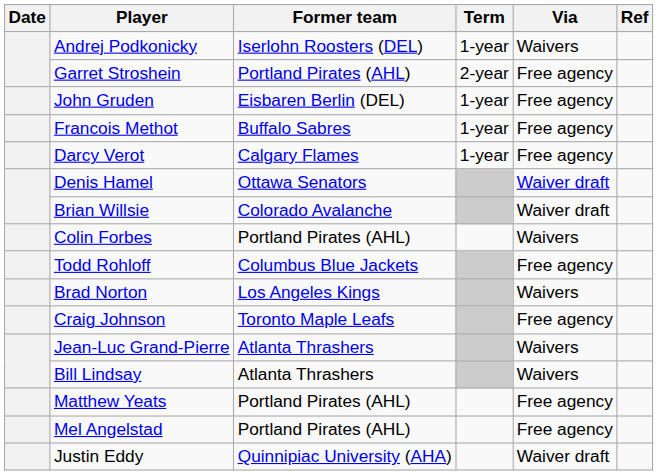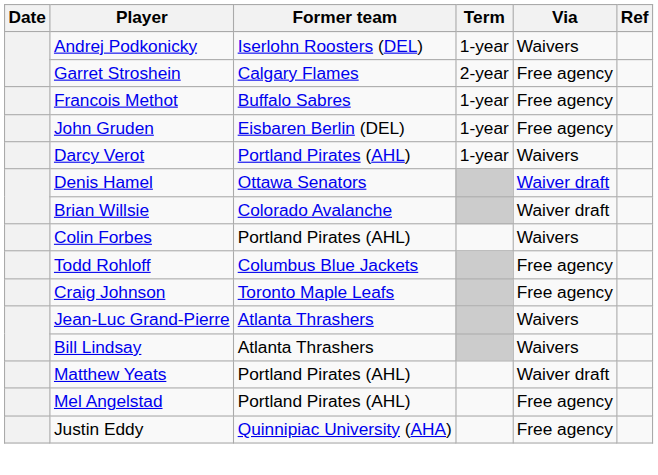(324, 73) Portland Pirates (AHL) -> (298, 73) Calgary Flames
rows swapped: (104, 100) <-> (116, 127)
(298, 155) Calgary Flames -> (324, 155) Portland Pirates (AHL)
(565, 155) Free agency -> (548, 155) Waivers
- row: (101, 292)
(565, 401) Free agency -> (563, 374) Waiver draft
(563, 456) Waiver draft -> (565, 429) Free agency
